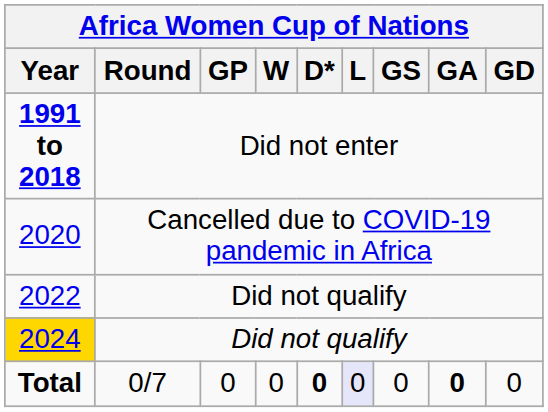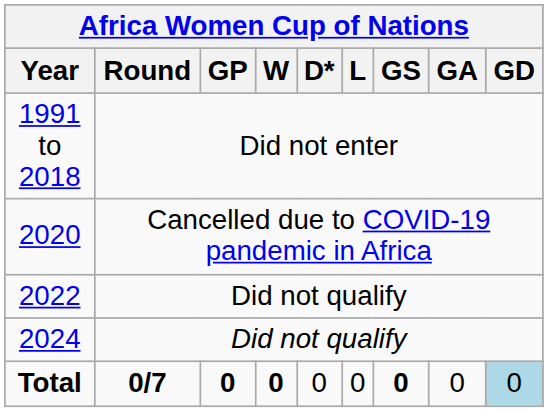(50, 145) bold -> (50, 145) normal
(50, 339) gold background -> (50, 339) no background
(148, 383) normal -> (147, 383) bold
(228, 383) normal -> (228, 383) bold
(276, 383) normal -> (276, 383) bold
(319, 383) bold -> (319, 383) normal
(358, 383) lavender background -> (358, 383) no background
(401, 383) normal -> (401, 383) bold
(457, 383) bold -> (457, 383) normal
(514, 383) no background -> (514, 383) lightblue background
